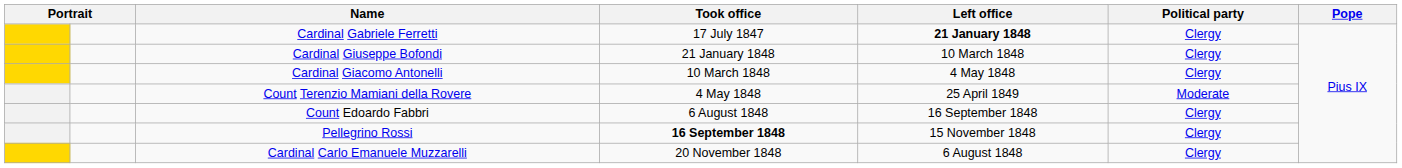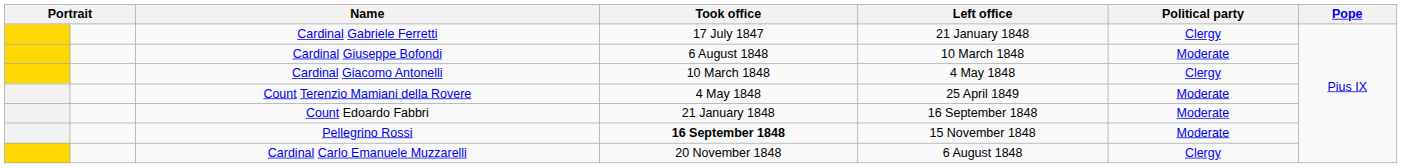(983, 34) bold -> (983, 34) normal
(728, 53) 21 January 1848 -> (728, 53) 6 August 1848
(1203, 53) Clergy -> (1203, 53) Moderate
(728, 113) 6 August 1848 -> (728, 113) 21 January 1848
(1203, 113) Clergy -> (1203, 113) Moderate
(1203, 133) Clergy -> (1203, 133) Moderate
